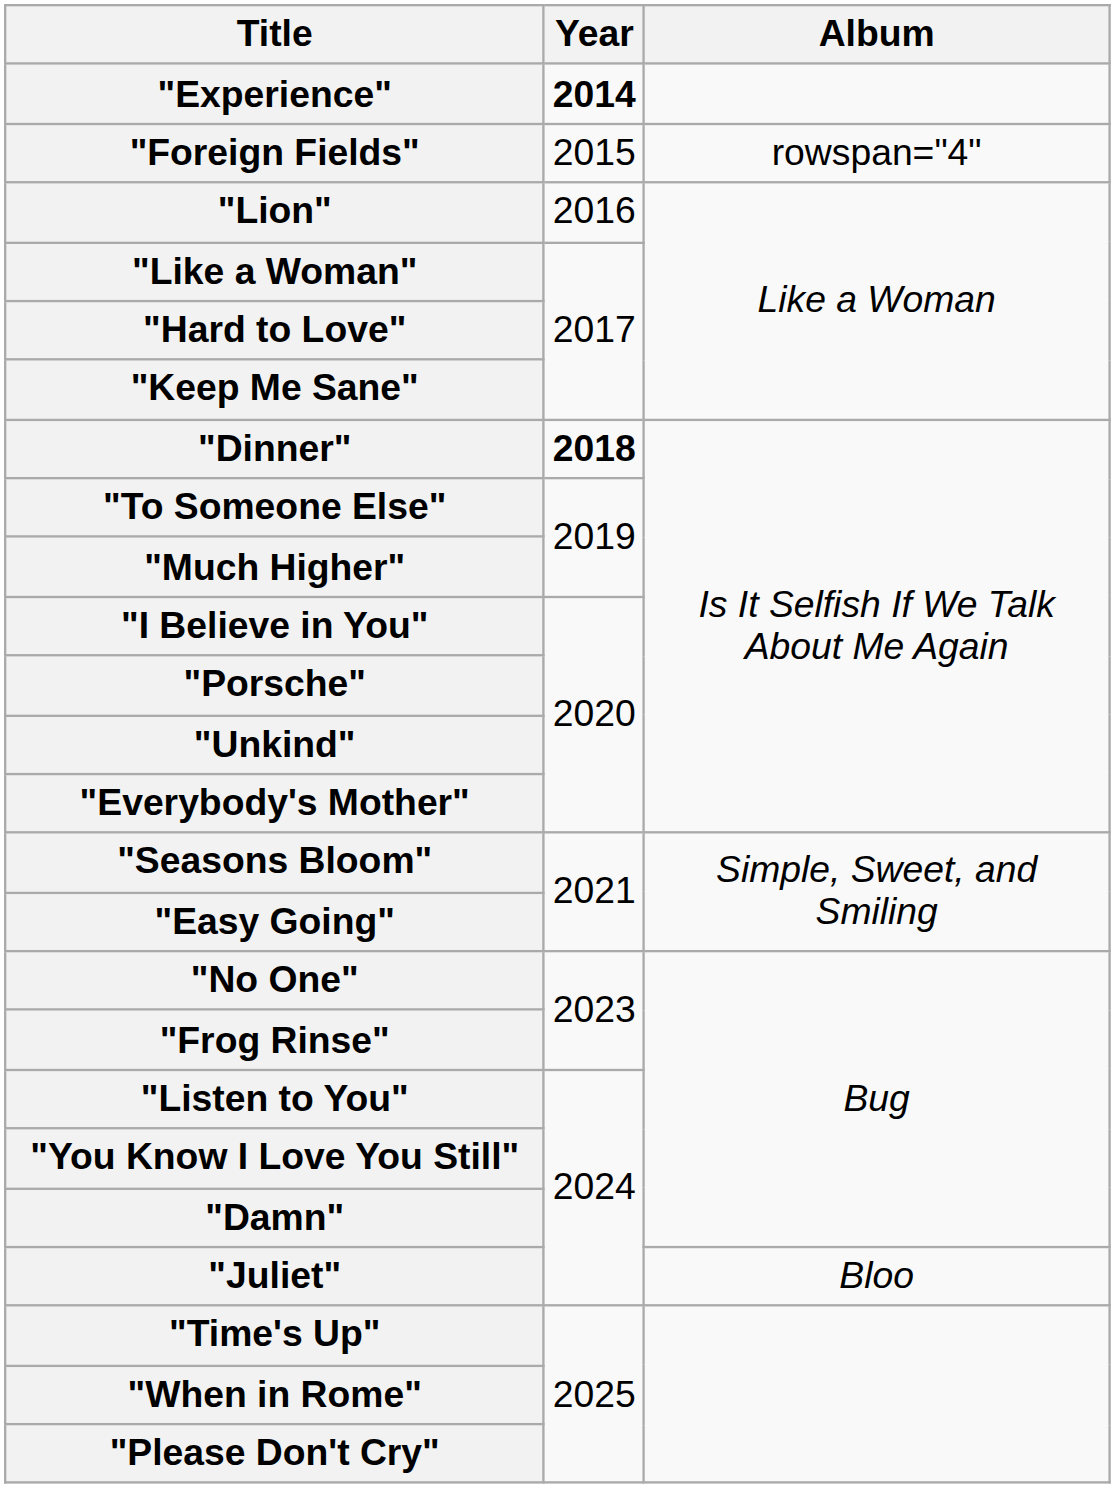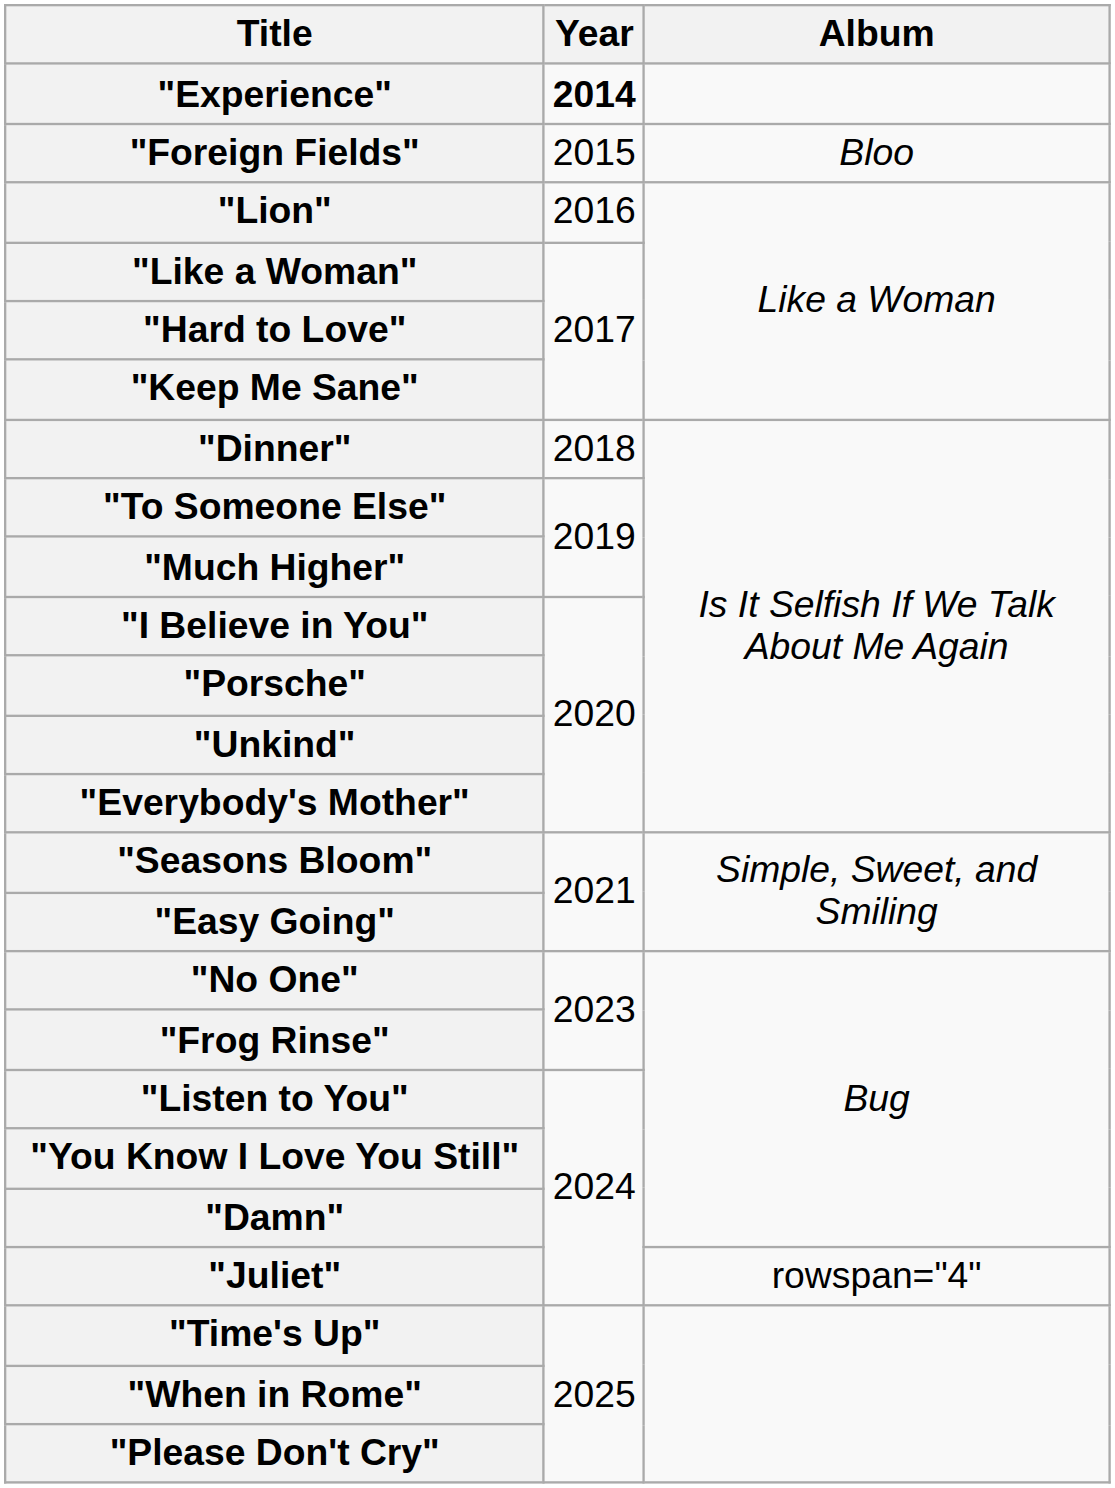(877, 152) rowspan="4" -> (877, 152) Bloo
(594, 447) bold -> (594, 447) normal
(877, 1275) Bloo -> (877, 1275) rowspan="4"
